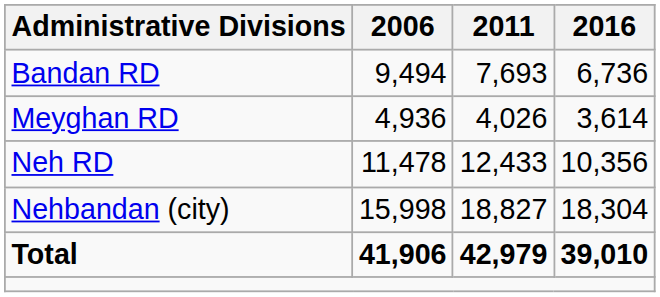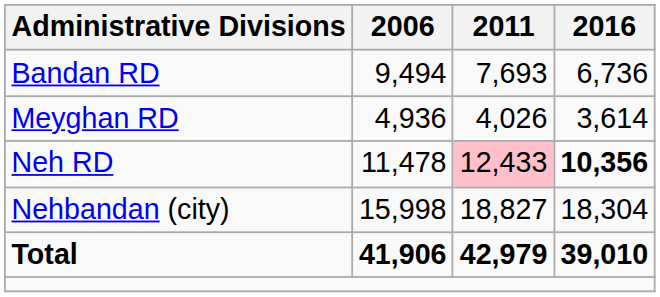(504, 163) no background -> (504, 163) pink background
(604, 163) normal -> (604, 163) bold
